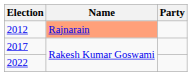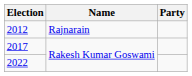(69, 29) lightsalmon background -> (69, 29) no background
